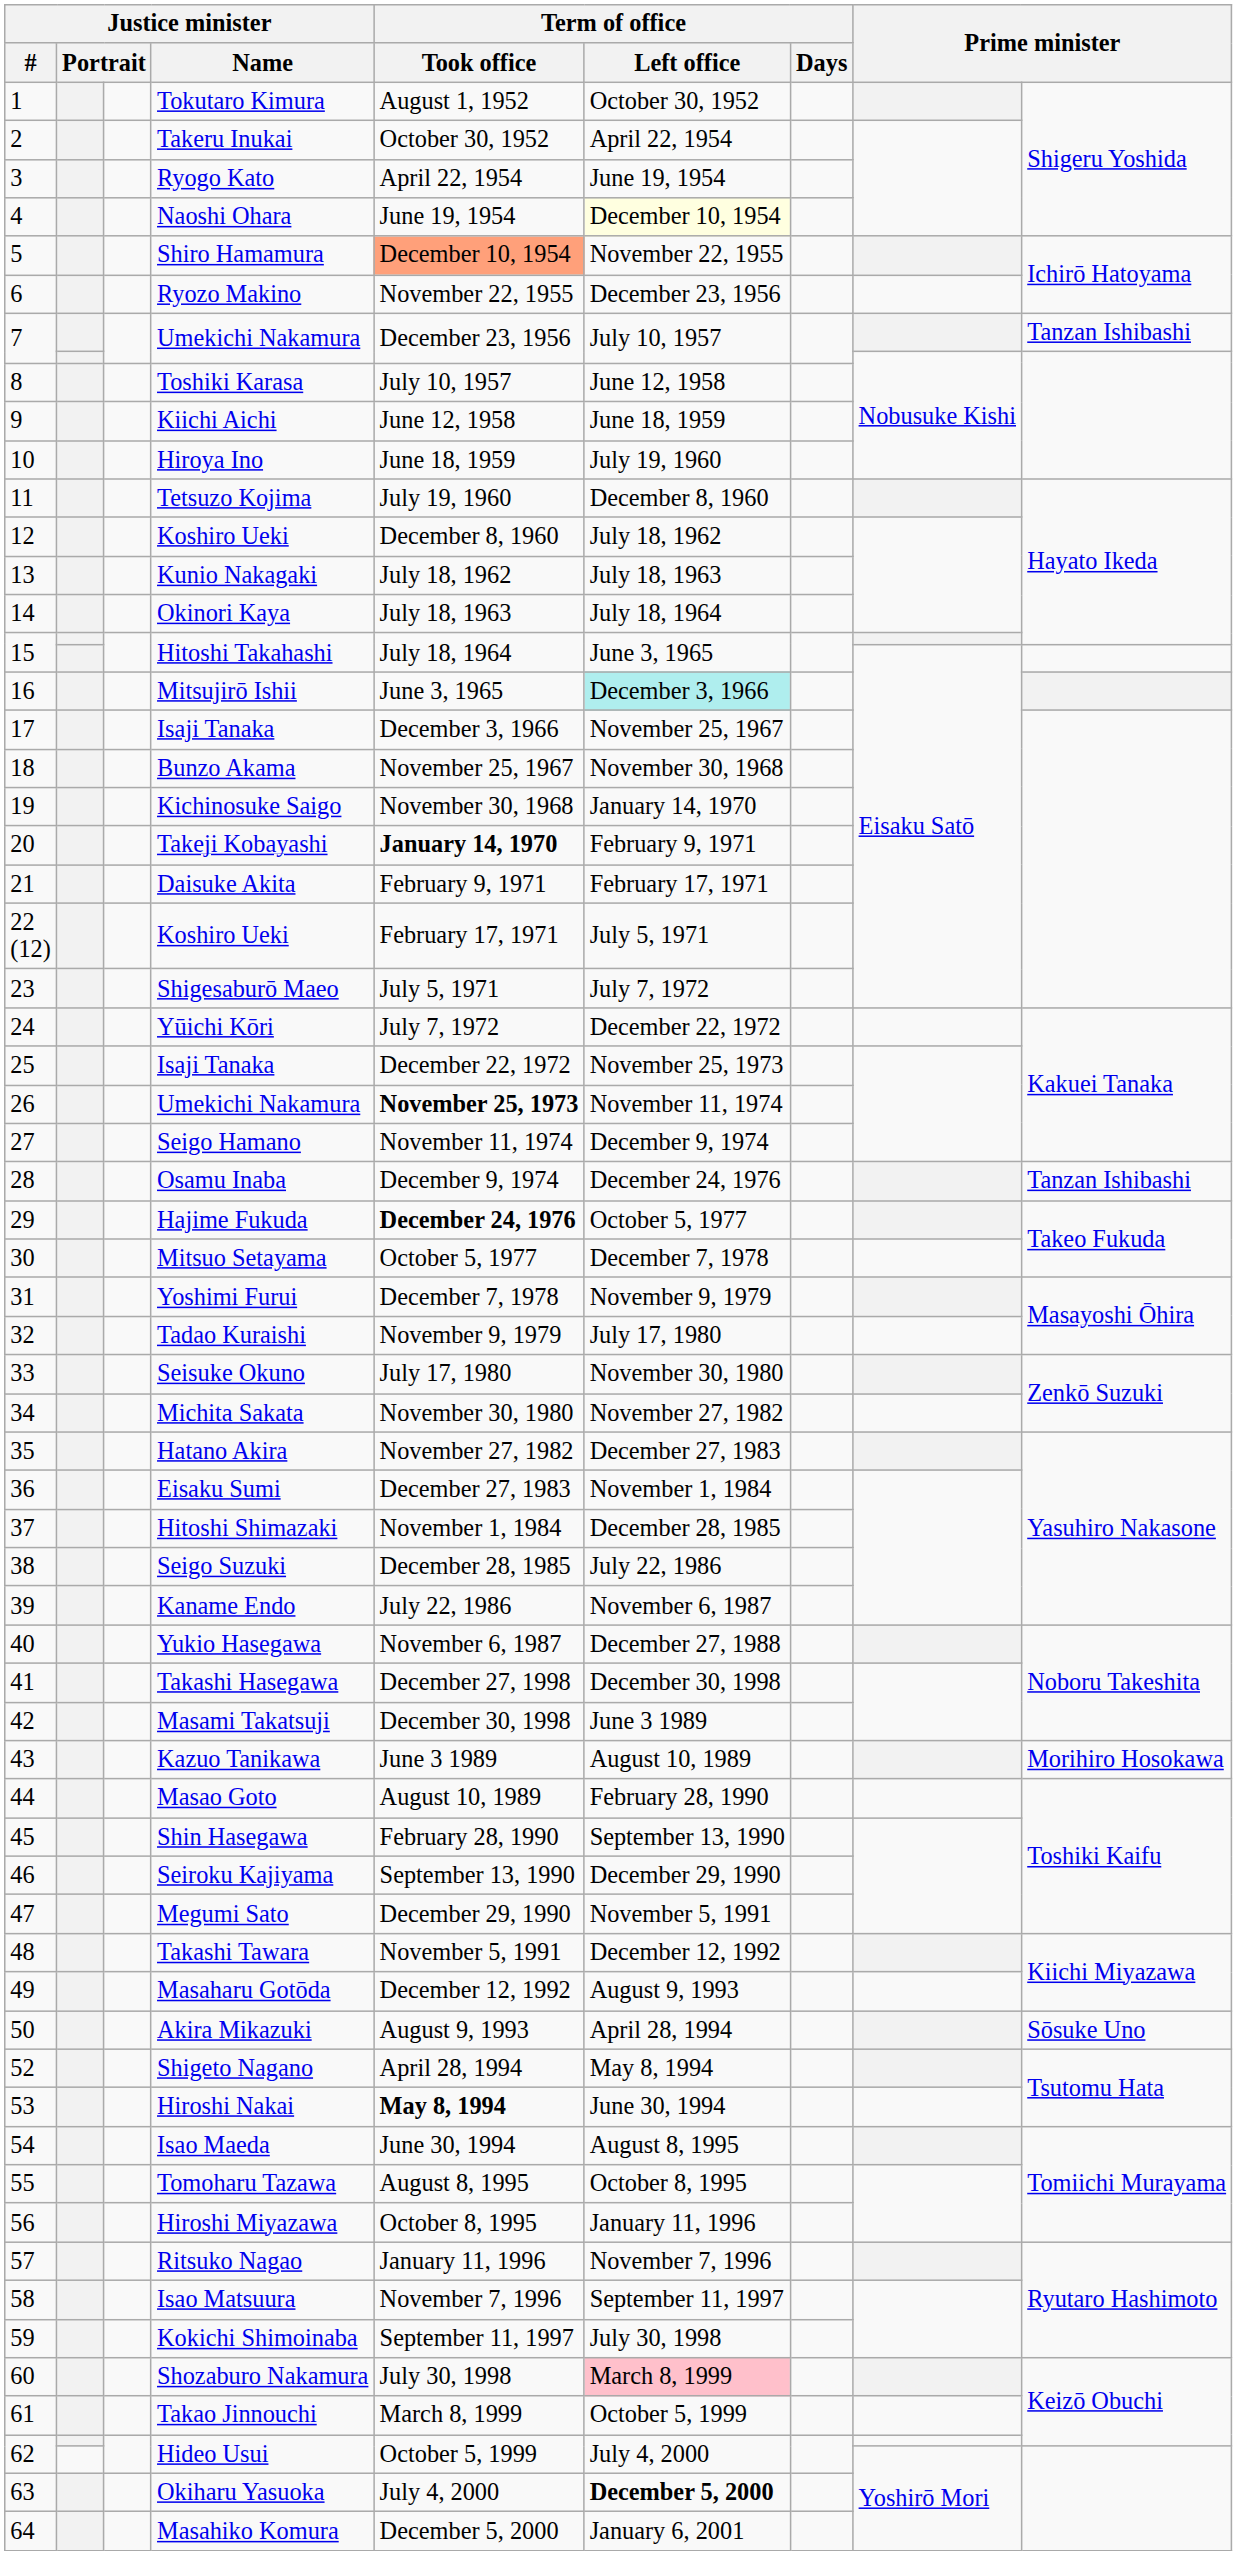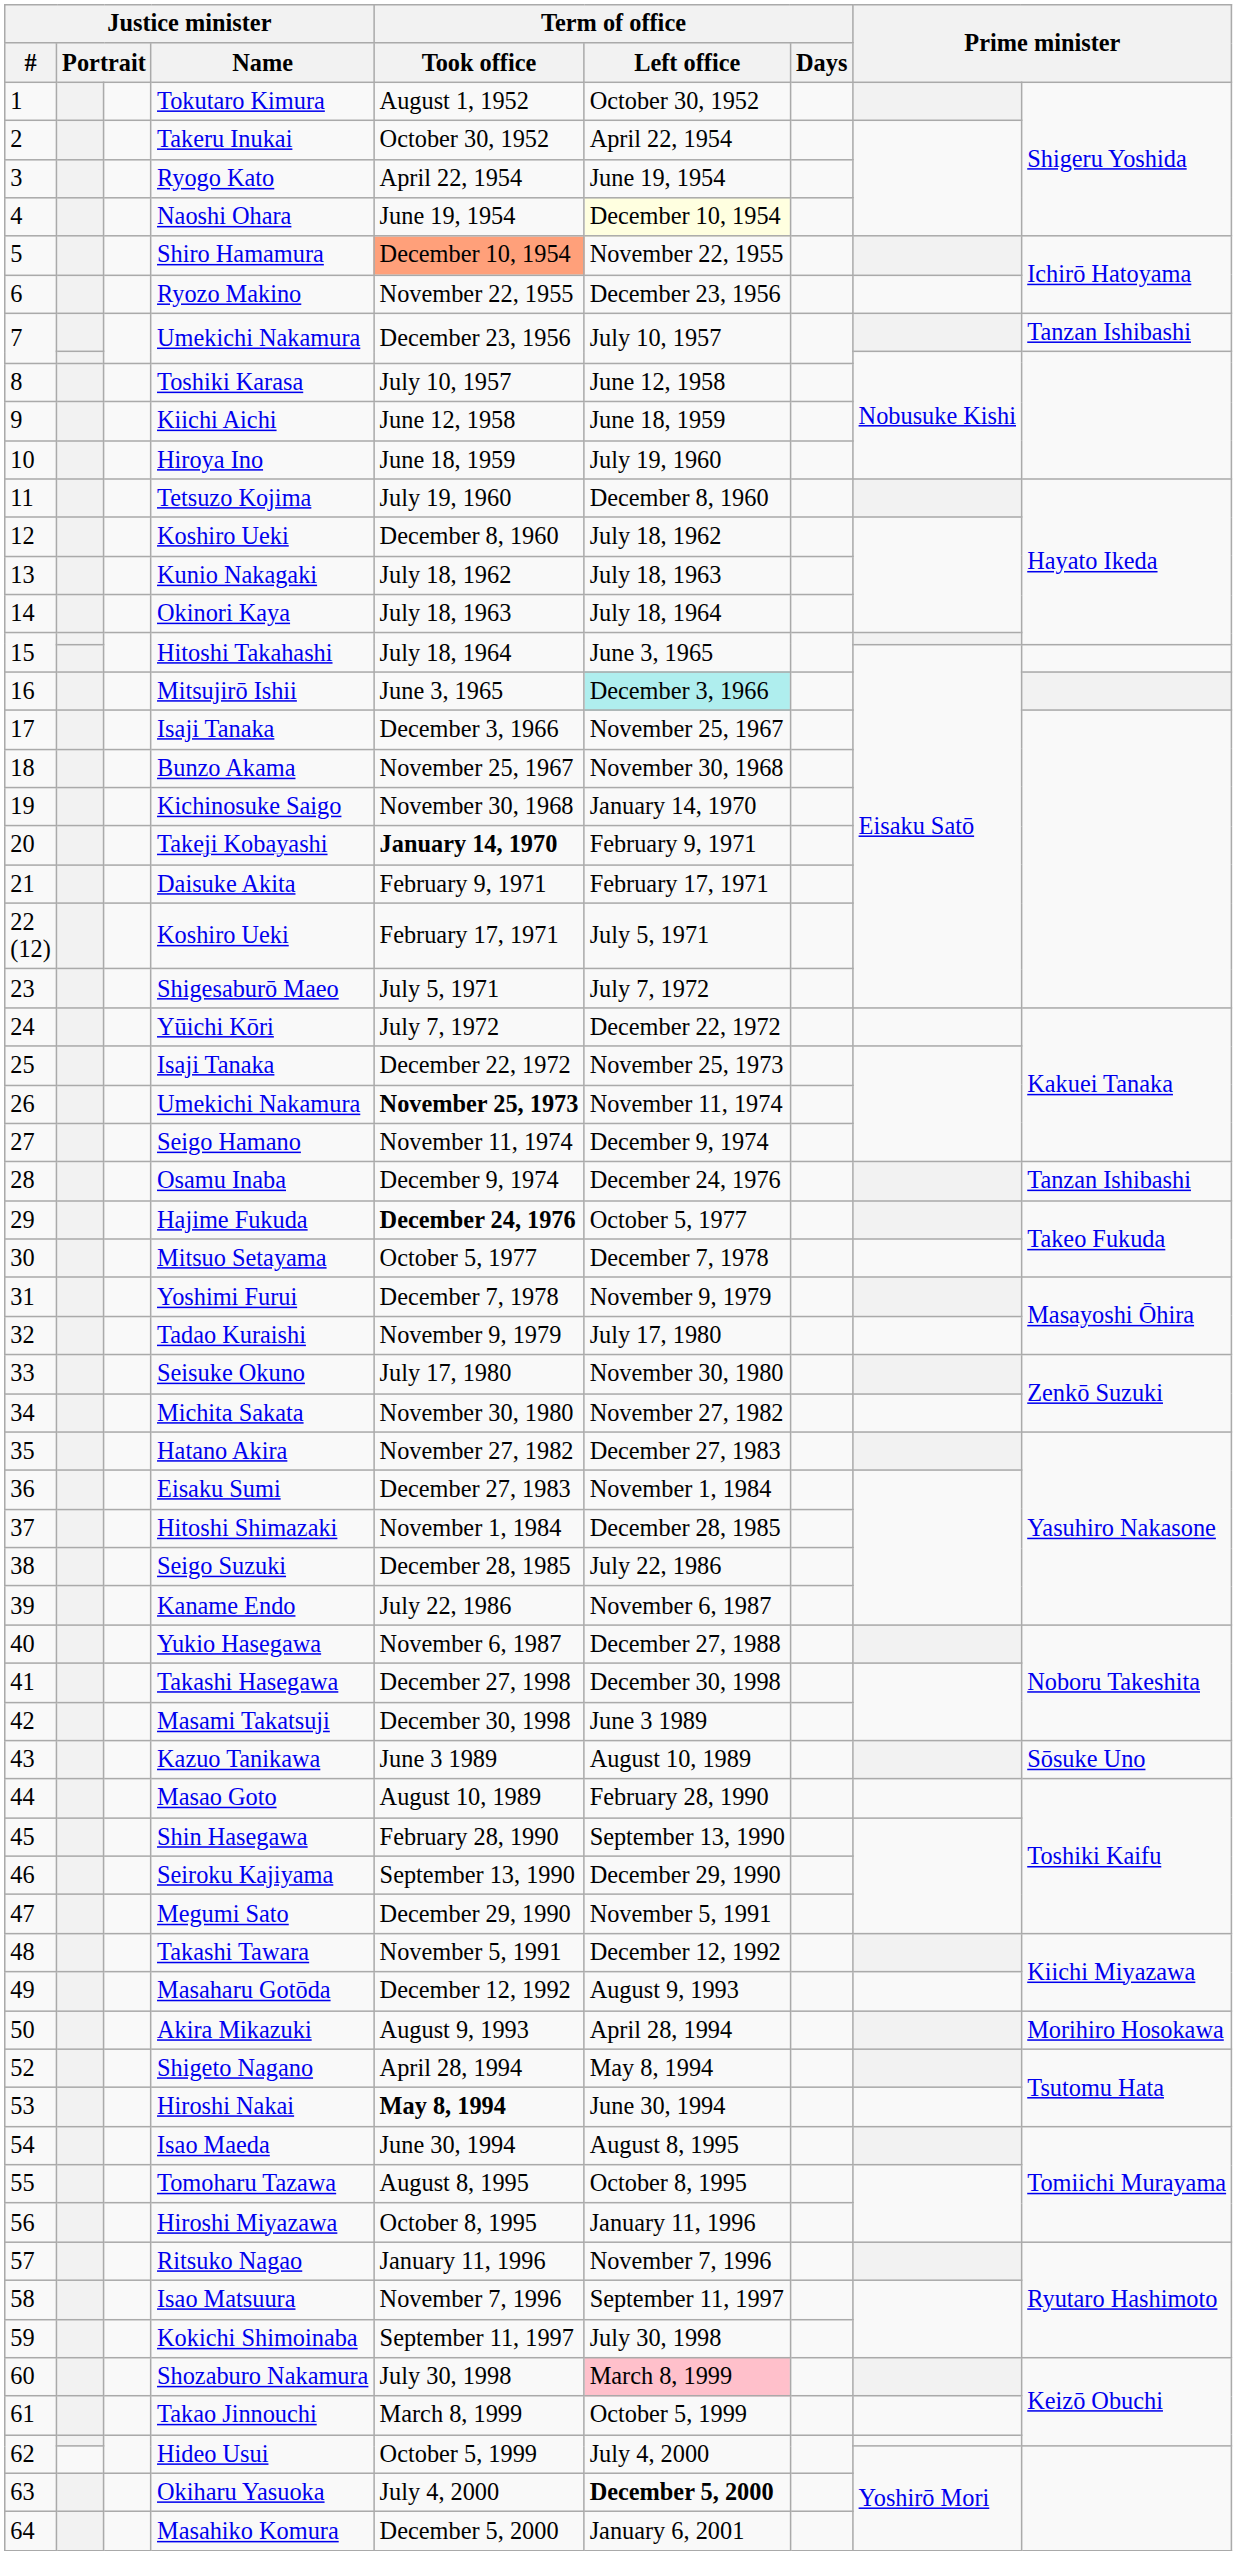(1125, 1759) Morihiro Hosokawa -> (1086, 1759) Sōsuke Uno
(1086, 2029) Sōsuke Uno -> (1125, 2029) Morihiro Hosokawa
